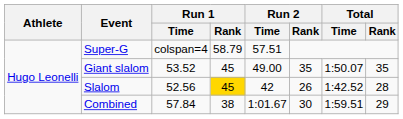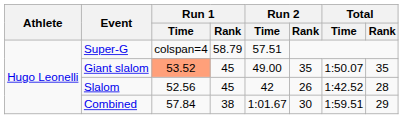(181, 68) no background -> (181, 68) lightsalmon background
(228, 87) gold background -> (228, 87) no background
